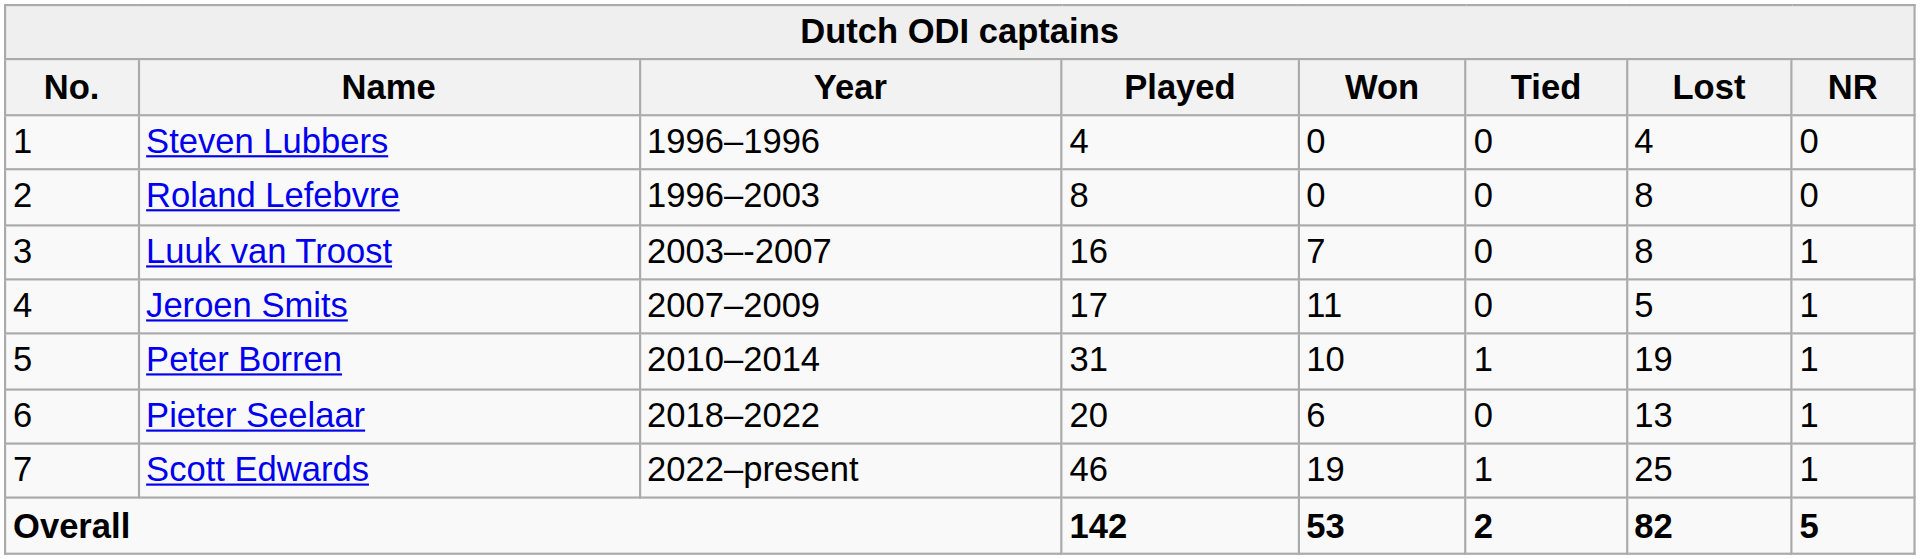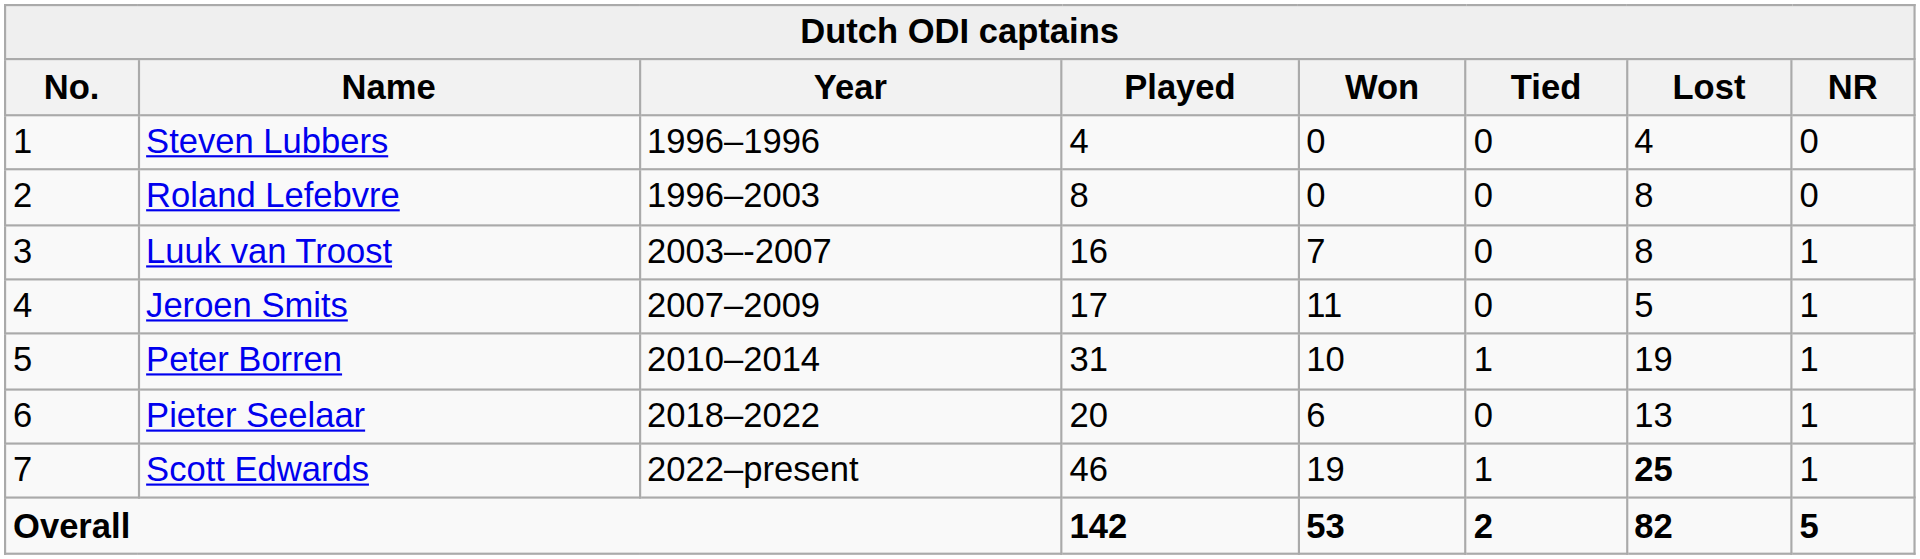(1654, 470) normal -> (1654, 470) bold
